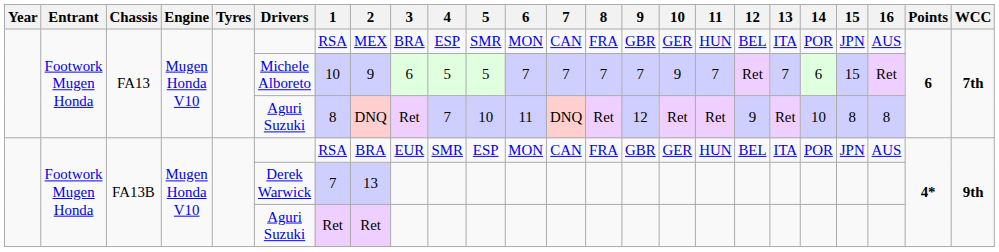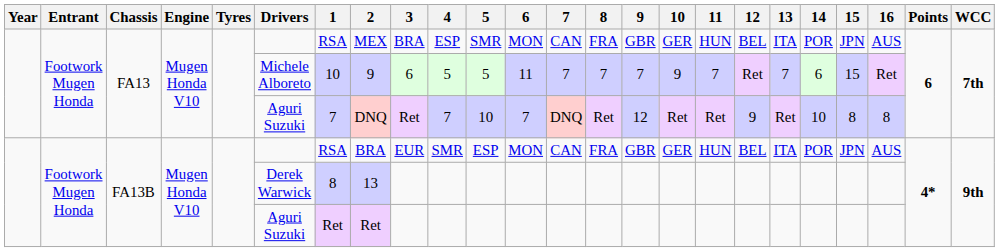(526, 74) 7 -> (526, 74) 11
(333, 117) 8 -> (333, 117) 7
(526, 117) 11 -> (526, 117) 7
(333, 183) 7 -> (333, 183) 8
